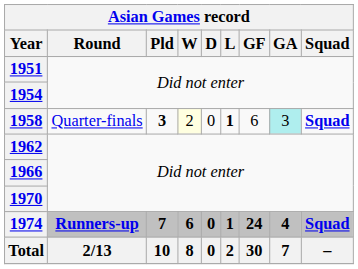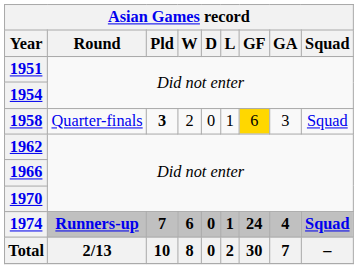(189, 120) lightyellow background -> (189, 120) no background
(230, 120) bold -> (230, 120) normal
(254, 120) no background -> (254, 120) gold background
(285, 120) paleturquoise background -> (285, 120) no background
(327, 120) bold -> (327, 120) normal
